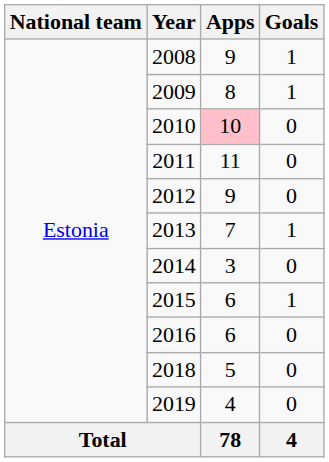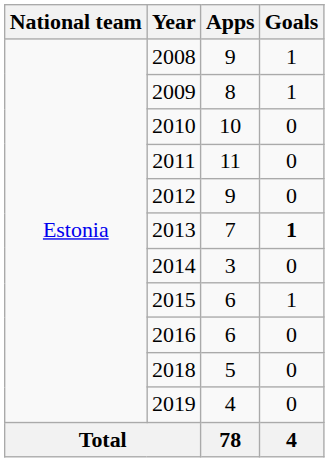(230, 126) pink background -> (230, 126) no background
(292, 230) normal -> (292, 230) bold
